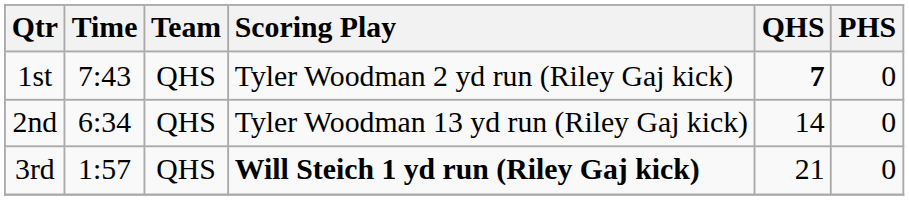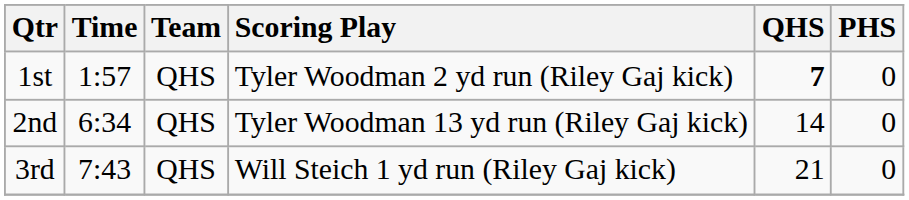(105, 75) 7:43 -> (105, 75) 1:57
(105, 169) 1:57 -> (105, 169) 7:43
(467, 169) bold -> (455, 169) normal
